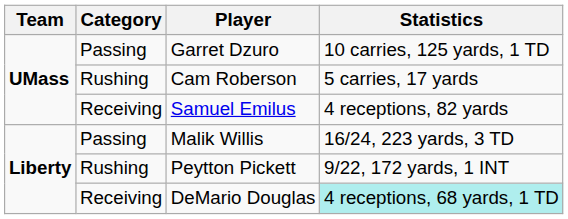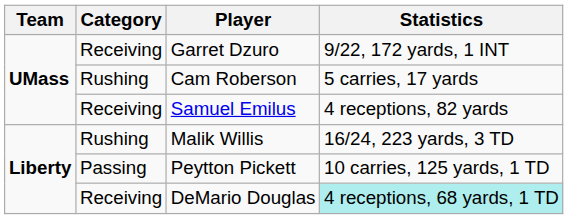(113, 49) Passing -> (121, 49) Receiving
(437, 49) 10 carries, 125 yards, 1 TD -> (417, 49) 9/22, 172 yards, 1 INT
(113, 138) Passing -> (114, 138) Rushing
(114, 168) Rushing -> (113, 168) Passing
(417, 168) 9/22, 172 yards, 1 INT -> (437, 168) 10 carries, 125 yards, 1 TD
